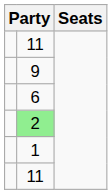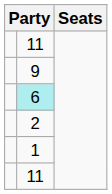(35, 97) no background -> (35, 97) paleturquoise background
(35, 124) lightgreen background -> (35, 124) no background
